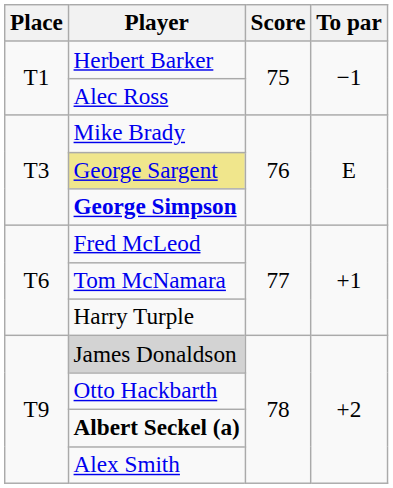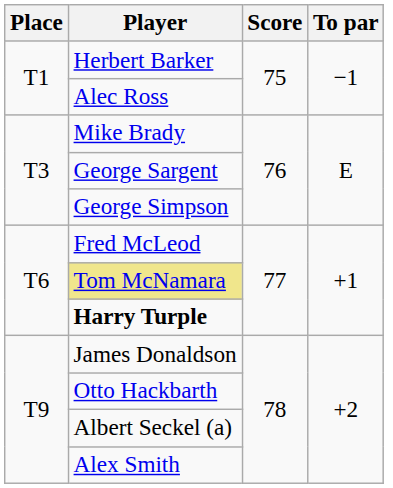(146, 170) khaki background -> (146, 170) no background
(155, 206) bold -> (151, 206) normal
(150, 280) no background -> (150, 280) khaki background
(134, 317) normal -> (140, 317) bold
(155, 354) lightgrey background -> (155, 354) no background
(157, 427) bold -> (153, 427) normal
